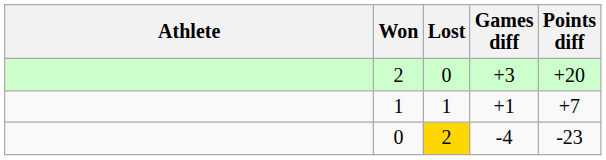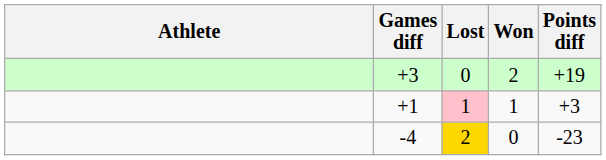columns swapped: (398, 31) <-> (504, 31)
(569, 74) +20 -> (569, 74) +19
(447, 106) no background -> (465, 106) pink background
(569, 106) +7 -> (569, 106) +3
